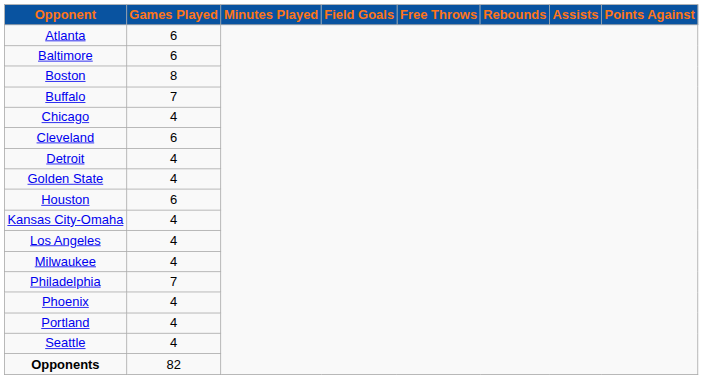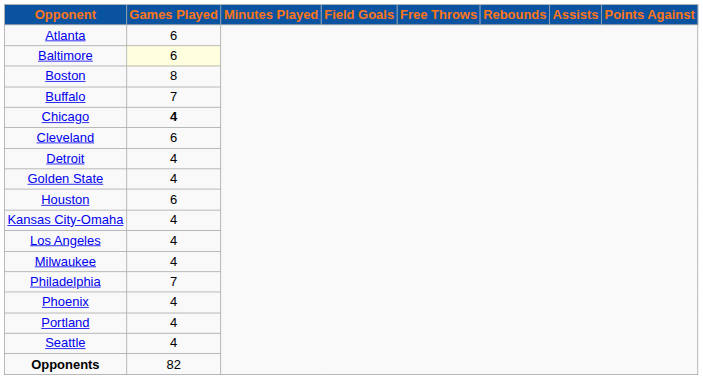(174, 55) no background -> (174, 55) lightyellow background
(174, 117) normal -> (174, 117) bold
